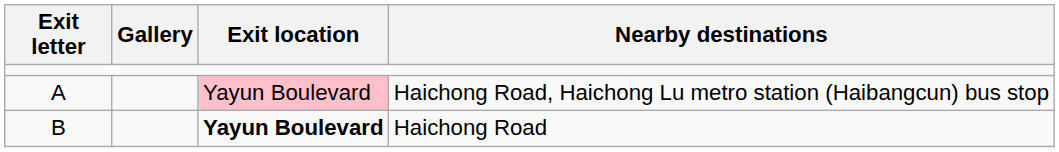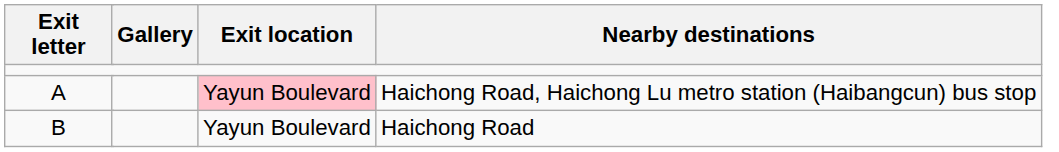(293, 127) bold -> (287, 127) normal
